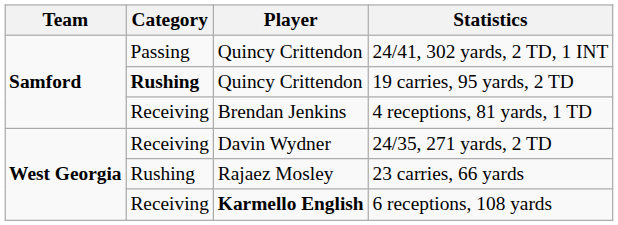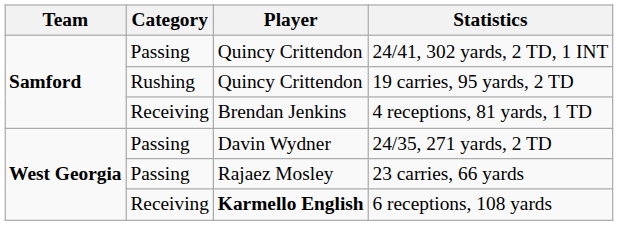(165, 81) bold -> (163, 81) normal
(170, 143) Receiving -> (160, 143) Passing
(163, 173) Rushing -> (160, 173) Passing
